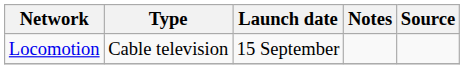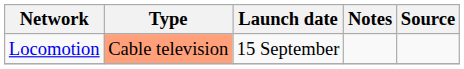(168, 48) no background -> (168, 48) lightsalmon background
